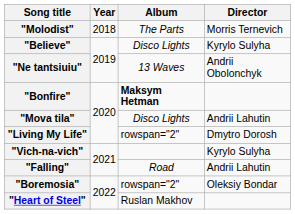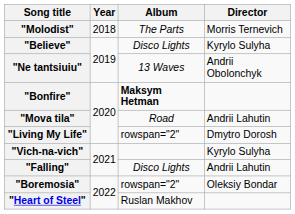(161, 118) Disco Lights -> (161, 118) Road
(161, 168) Road -> (161, 168) Disco Lights
